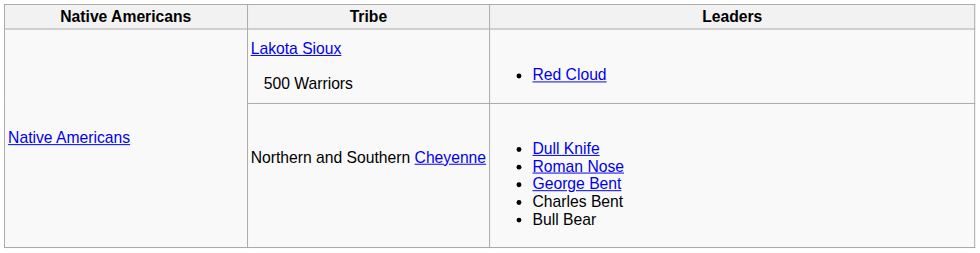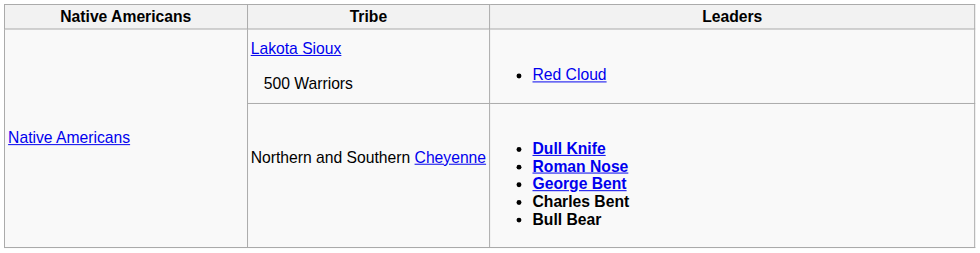(732, 184) normal -> (732, 184) bold
